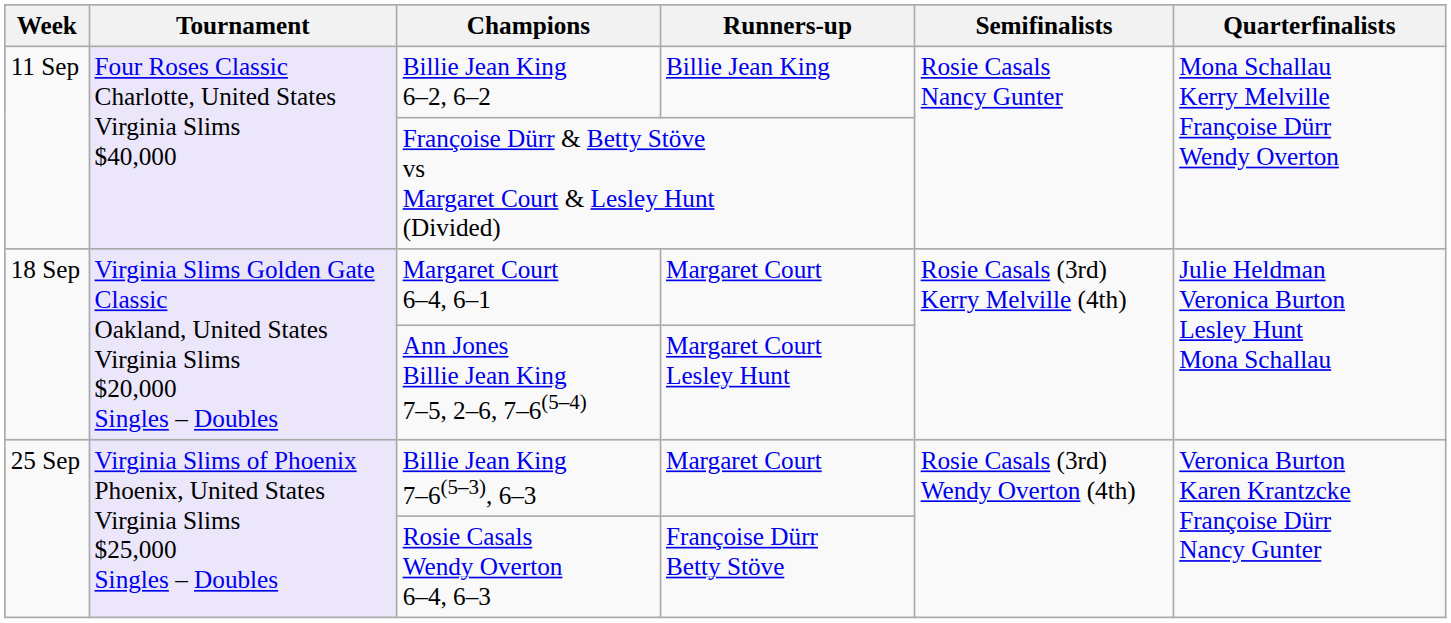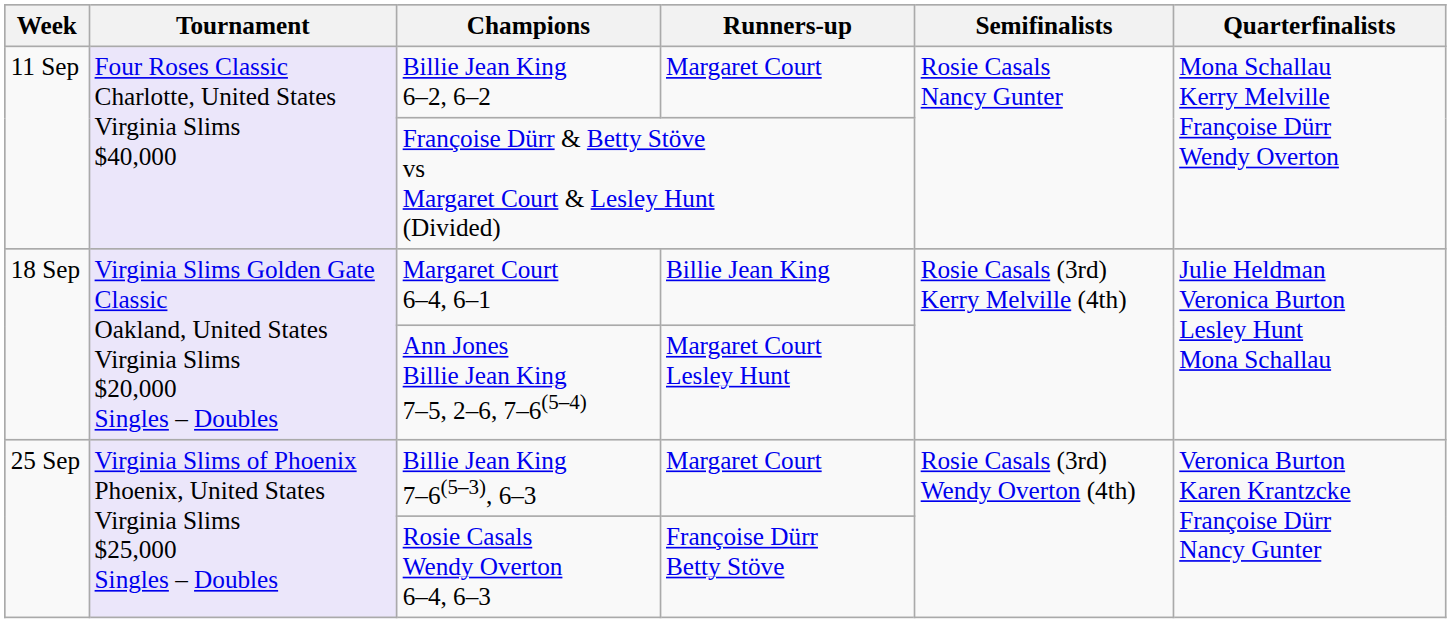(748, 67) Billie Jean King -> (744, 67) Margaret Court
(744, 269) Margaret Court -> (748, 269) Billie Jean King
